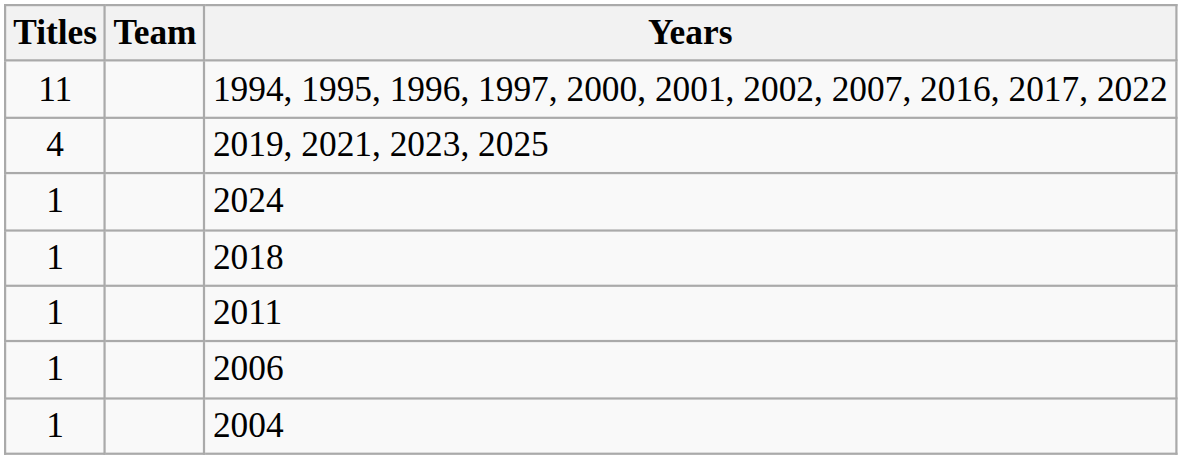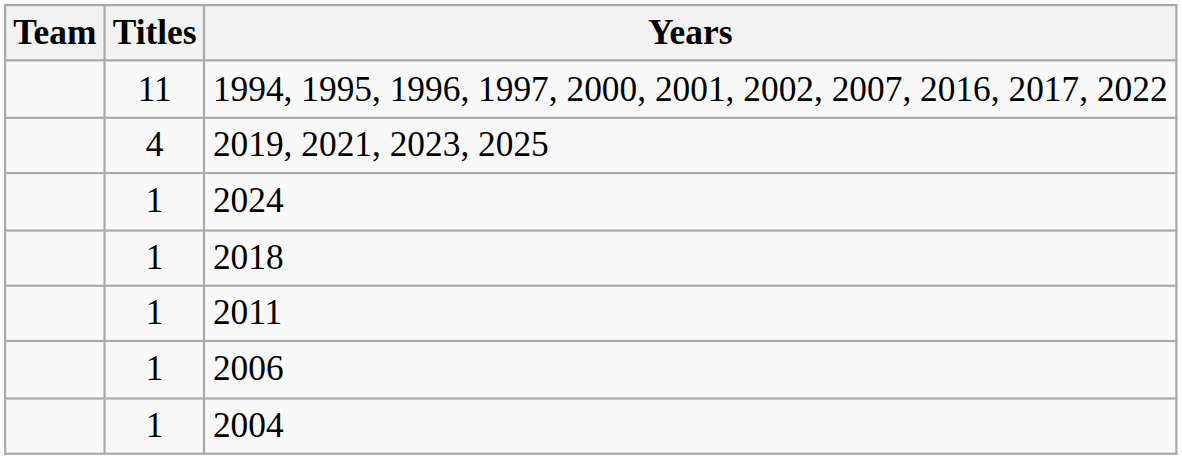columns swapped: (155, 32) <-> (55, 32)
